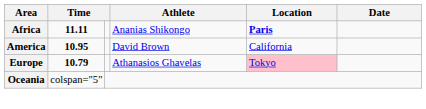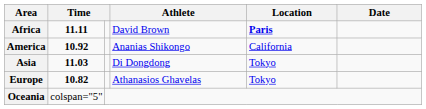(151, 29) Ananias Shikongo -> (141, 29) David Brown
(76, 46) 10.95 -> (76, 46) 10.92
(141, 46) David Brown -> (151, 46) Ananias Shikongo
+ row: (26, 63)
(76, 63) 10.79 -> (76, 79) 10.82
(262, 63) pink background -> (262, 79) no background
